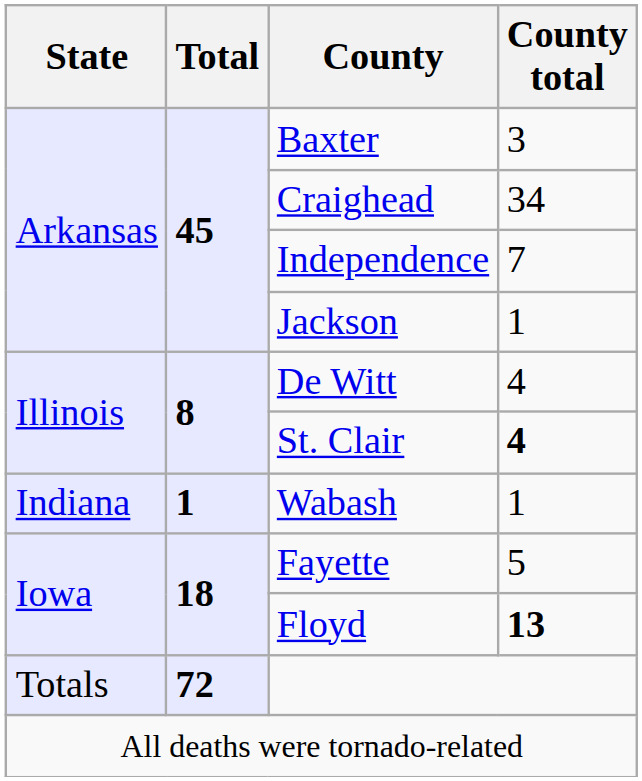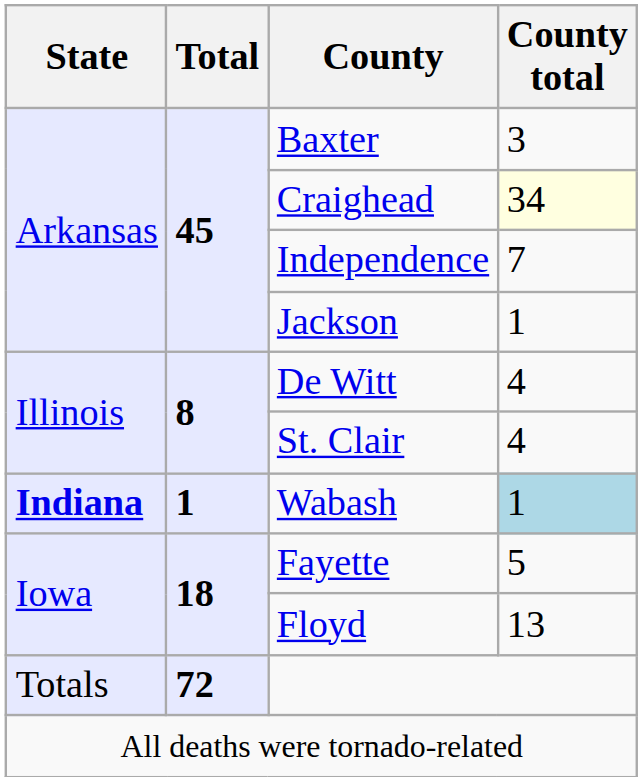(526, 199) no background -> (526, 199) lightyellow background
(516, 441) bold -> (516, 441) normal
(73, 502) normal -> (79, 502) bold
(516, 502) no background -> (516, 502) lightblue background
(526, 623) bold -> (526, 623) normal
